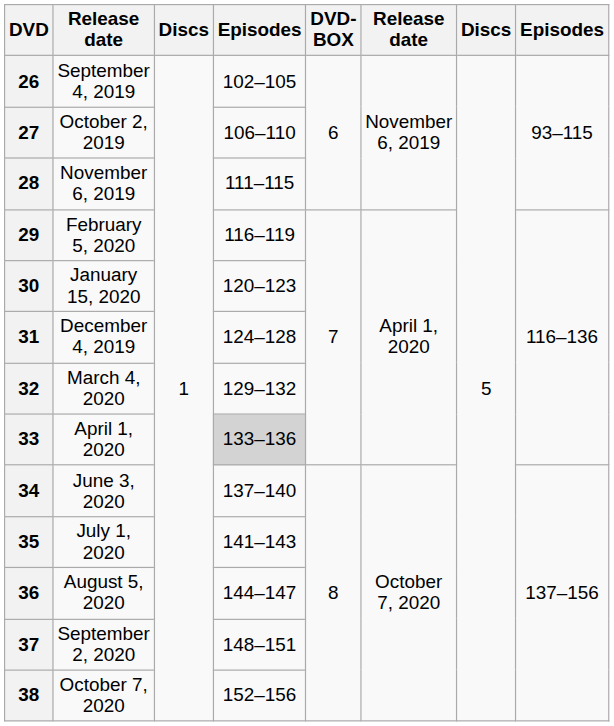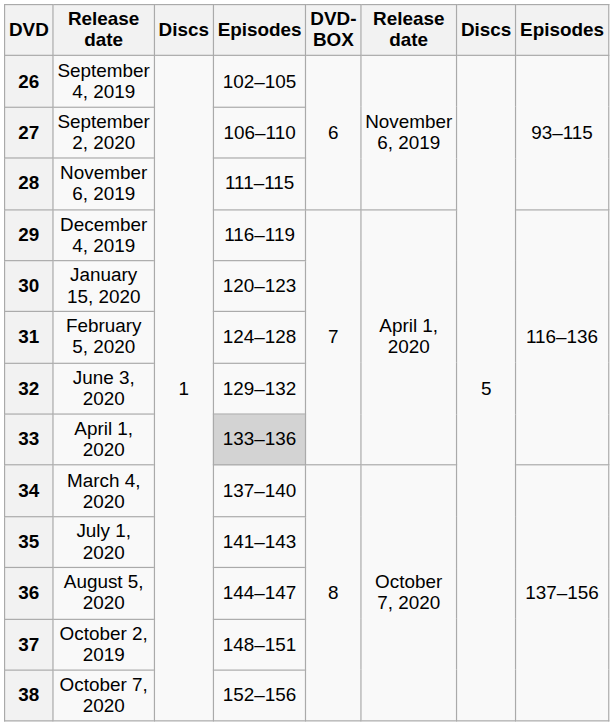(104, 132) October 2, 2019 -> (104, 132) September 2, 2020
(104, 234) February 5, 2020 -> (104, 234) December 4, 2019
(104, 337) December 4, 2019 -> (104, 337) February 5, 2020
(104, 388) March 4, 2020 -> (104, 388) June 3, 2020
(104, 490) June 3, 2020 -> (104, 490) March 4, 2020
(104, 644) September 2, 2020 -> (104, 644) October 2, 2019
